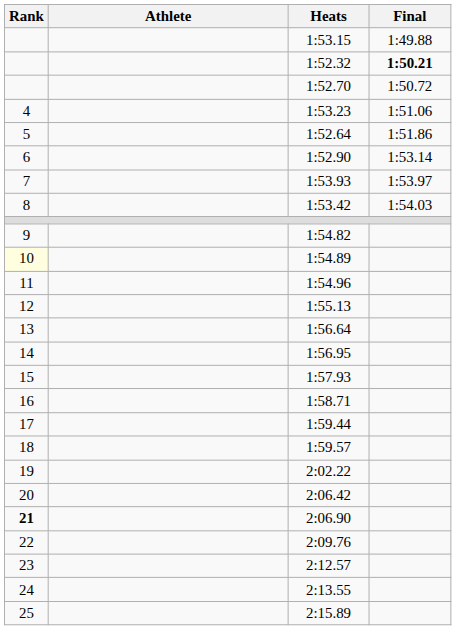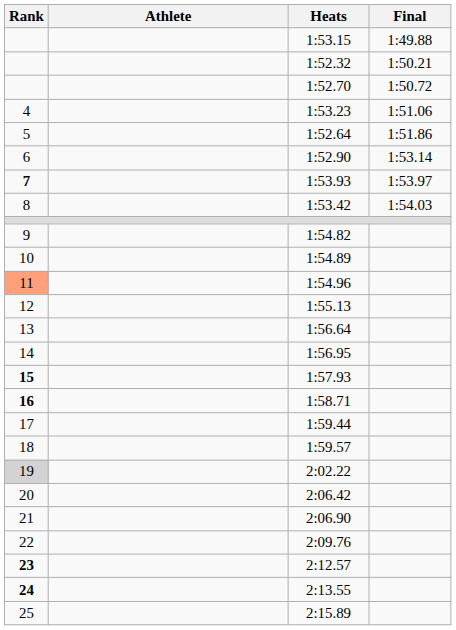(410, 63) bold -> (410, 63) normal
(26, 181) normal -> (26, 181) bold
(26, 259) lightyellow background -> (26, 259) no background
(26, 282) no background -> (26, 282) lightsalmon background
(26, 377) normal -> (26, 377) bold
(26, 400) normal -> (26, 400) bold
(26, 471) no background -> (26, 471) lightgrey background
(26, 518) bold -> (26, 518) normal
(26, 565) normal -> (26, 565) bold
(26, 589) normal -> (26, 589) bold
